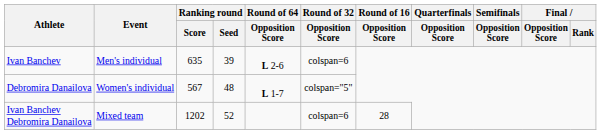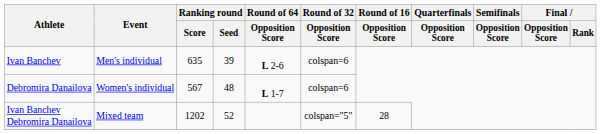(328, 88) colspan="5" -> (328, 88) colspan=6
(328, 116) colspan=6 -> (328, 116) colspan="5"
